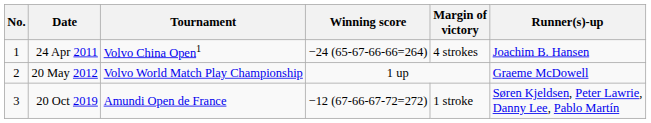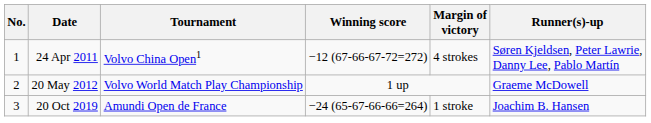(368, 51) −24 (65-67-66-66=264) -> (368, 57) −12 (67-66-67-72=272)
(541, 51) Joachim B. Hansen -> (568, 57) Søren Kjeldsen, Peter Lawrie, Danny Lee, Pablo Martín
(368, 101) −12 (67-66-67-72=272) -> (368, 106) −24 (65-67-66-66=264)
(568, 101) Søren Kjeldsen, Peter Lawrie, Danny Lee, Pablo Martín -> (541, 106) Joachim B. Hansen
